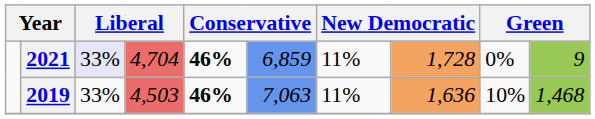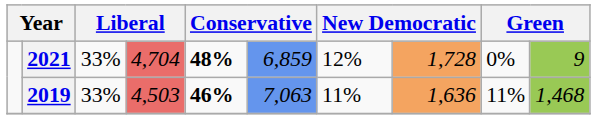(100, 59) lavender background -> (101, 59) no background
(211, 59) 46% -> (212, 59) 48%
(341, 59) 11% -> (342, 59) 12%
(505, 94) 10% -> (506, 94) 11%
